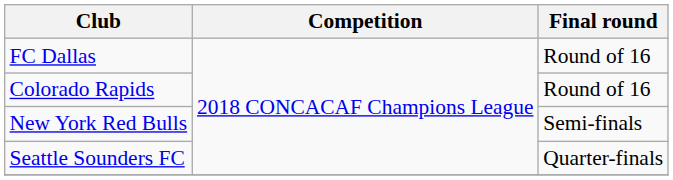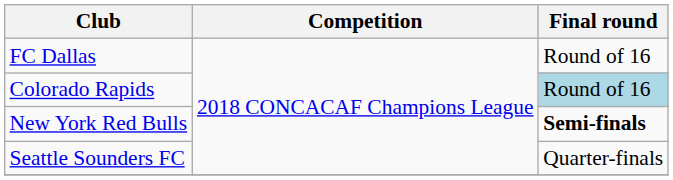(597, 89) no background -> (597, 89) lightblue background
(593, 123) normal -> (595, 123) bold
